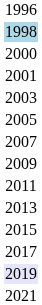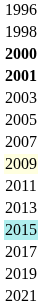(21, 32) lightblue background -> (21, 32) no background
(21, 54) normal -> (21, 54) bold
(21, 76) normal -> (21, 76) bold
(21, 164) no background -> (21, 164) lightyellow background
(21, 230) no background -> (21, 230) paleturquoise background
(21, 274) lavender background -> (21, 274) no background
